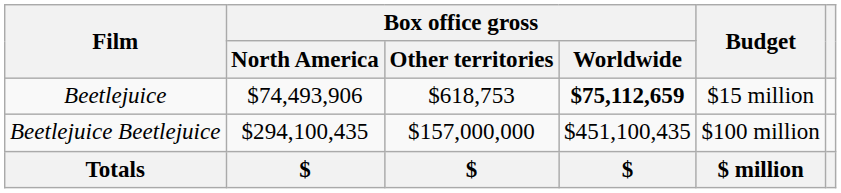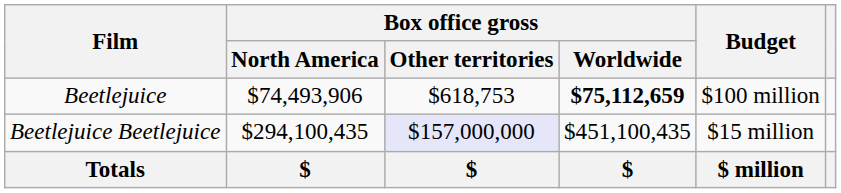(761, 95) $15 million -> (761, 95) $100 million
(471, 132) no background -> (471, 132) lavender background
(761, 132) $100 million -> (761, 132) $15 million
